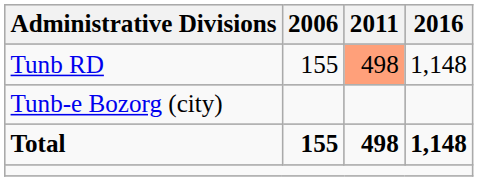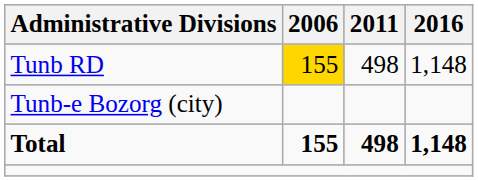(319, 64) no background -> (319, 64) gold background
(380, 64) lightsalmon background -> (380, 64) no background
